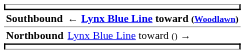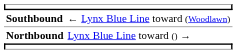(153, 18) bold -> (149, 18) normal
